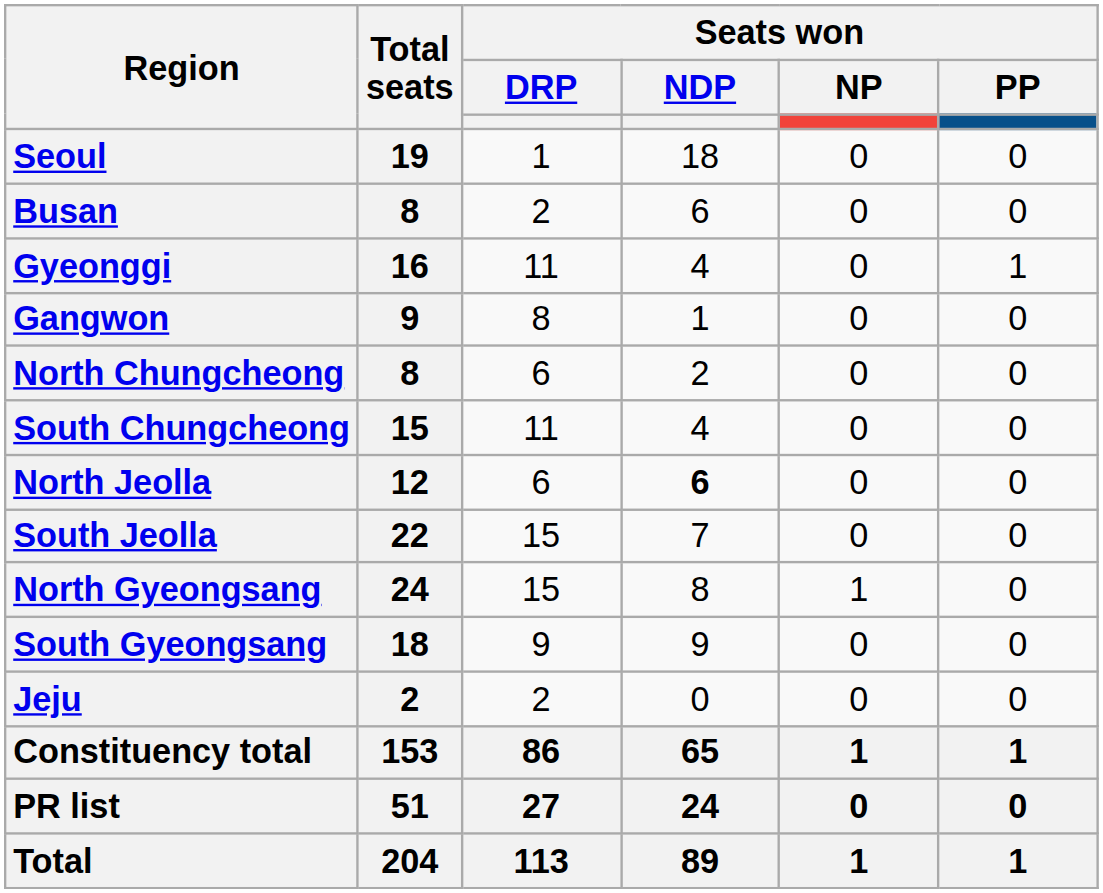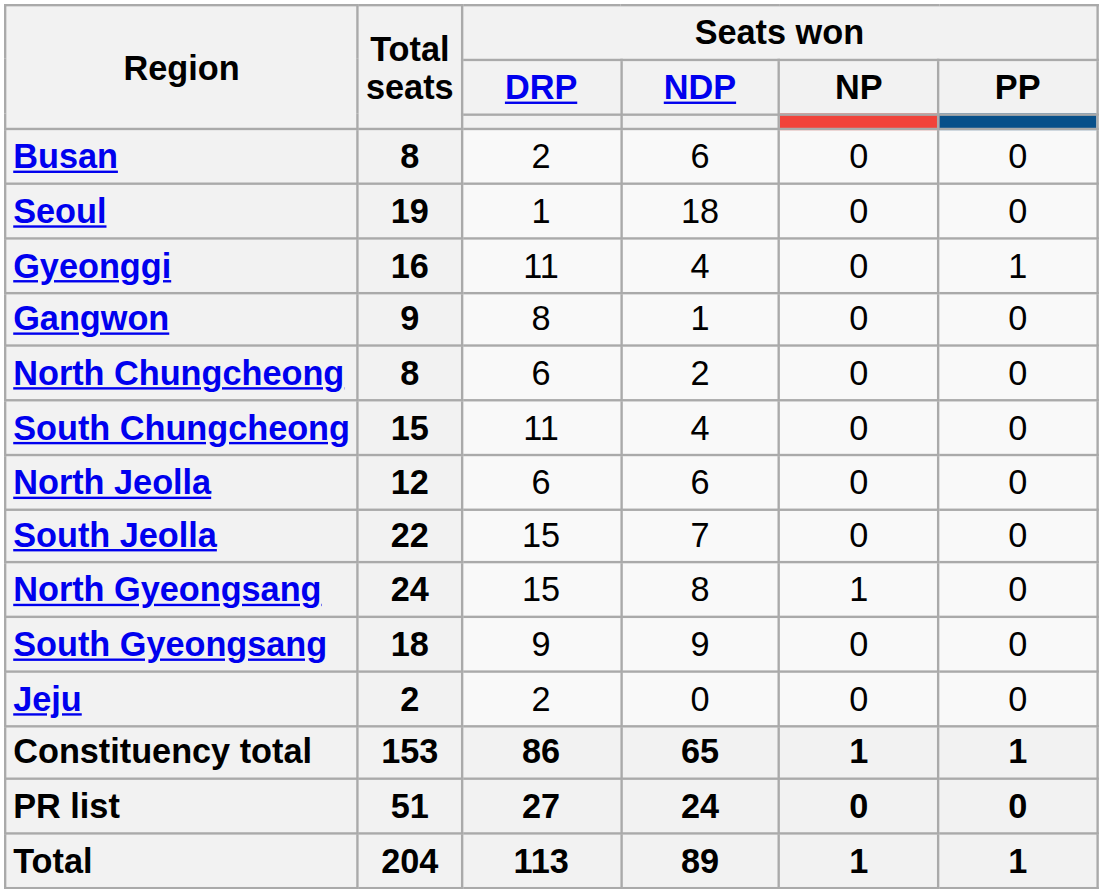rows swapped: (60, 157) <-> (66, 211)
(700, 482) bold -> (700, 482) normal
